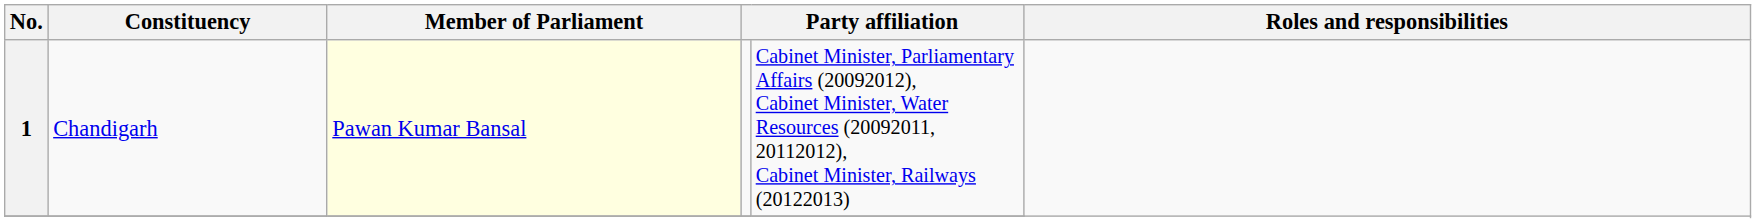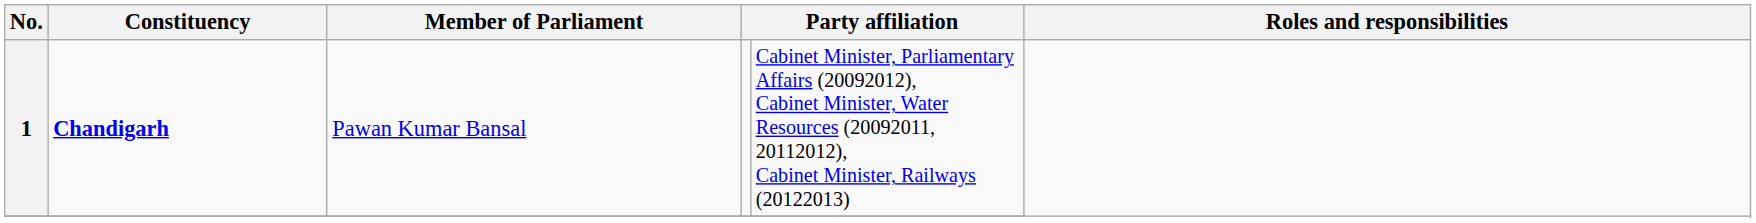(105, 128) normal -> (111, 128) bold
(429, 128) lightyellow background -> (429, 128) no background
